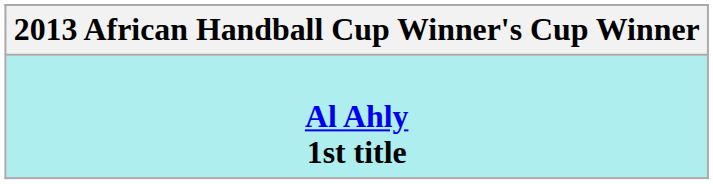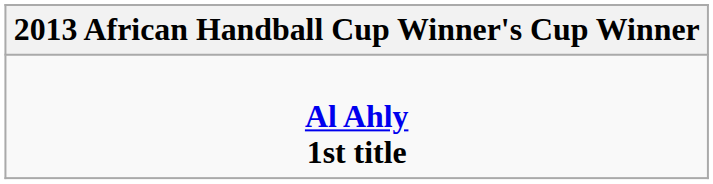(357, 133) paleturquoise background -> (357, 133) no background
